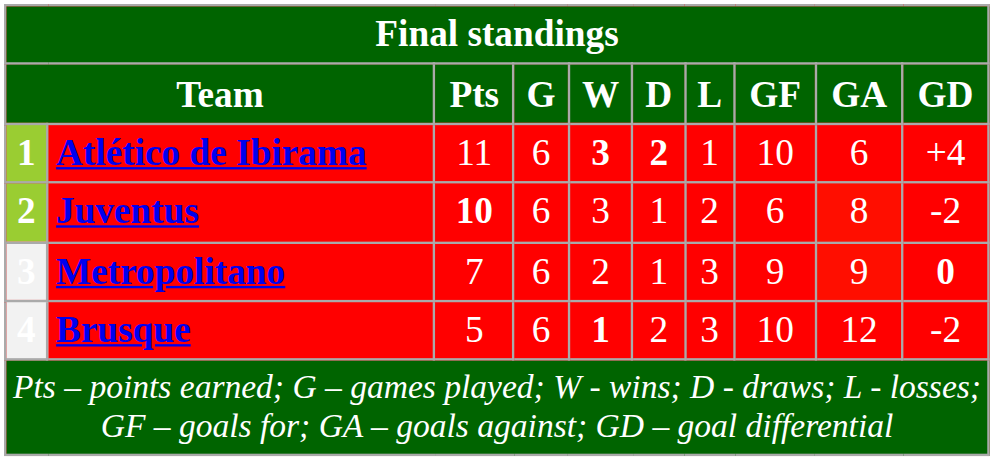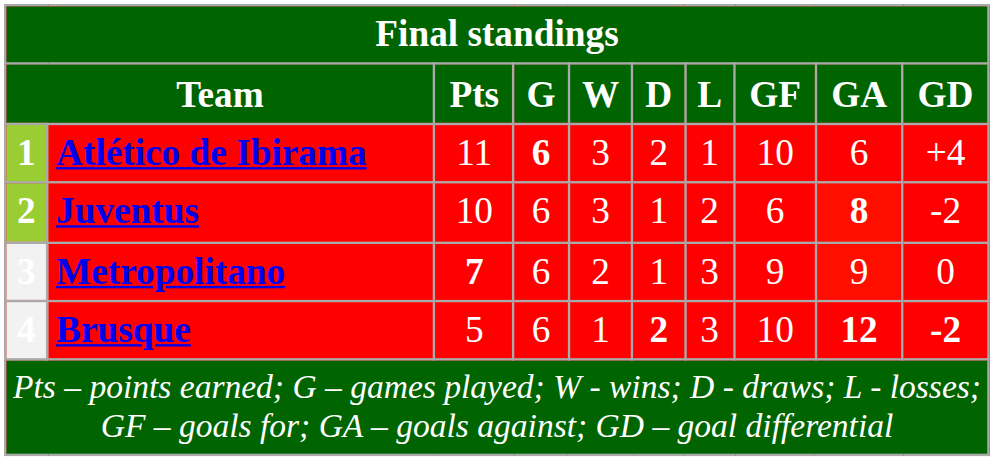(541, 152) normal -> (541, 152) bold
(601, 152) bold -> (601, 152) normal
(659, 152) bold -> (659, 152) normal
(474, 211) bold -> (474, 211) normal
(859, 211) normal -> (859, 211) bold
(474, 270) normal -> (474, 270) bold
(946, 270) bold -> (946, 270) normal
(601, 329) bold -> (601, 329) normal
(659, 329) normal -> (659, 329) bold
(859, 329) normal -> (859, 329) bold
(946, 329) normal -> (946, 329) bold
